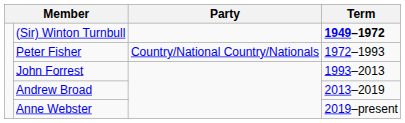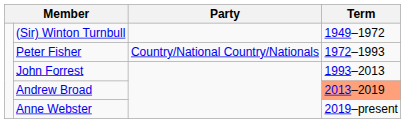(355, 33) bold -> (355, 33) normal
(355, 90) no background -> (355, 90) lightsalmon background
